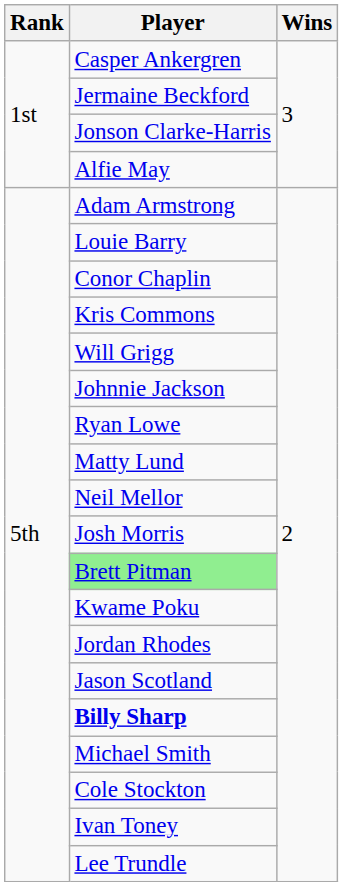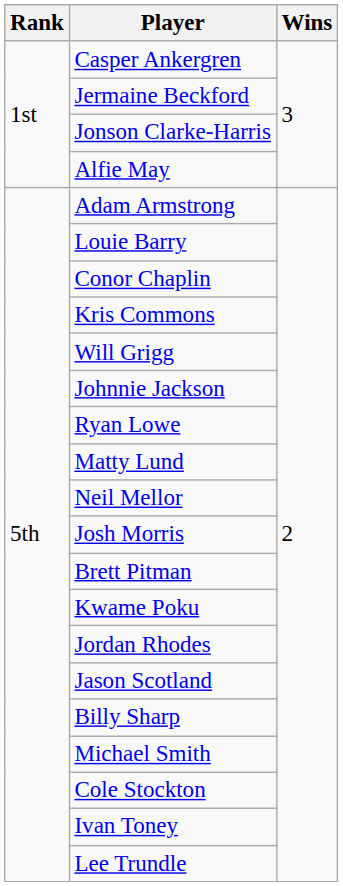(133, 570) lightgreen background -> (133, 570) no background
(130, 717) bold -> (127, 717) normal
